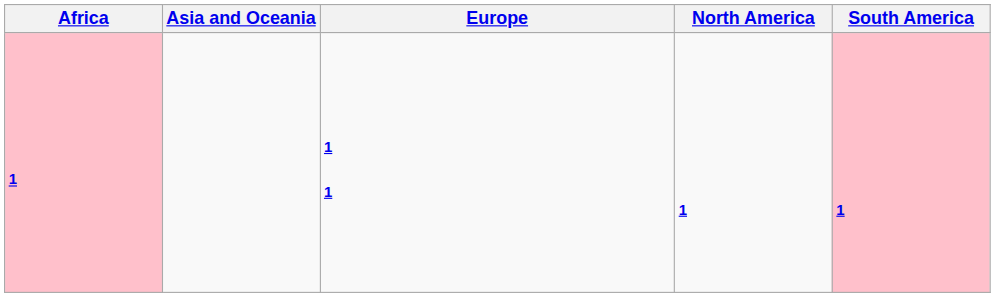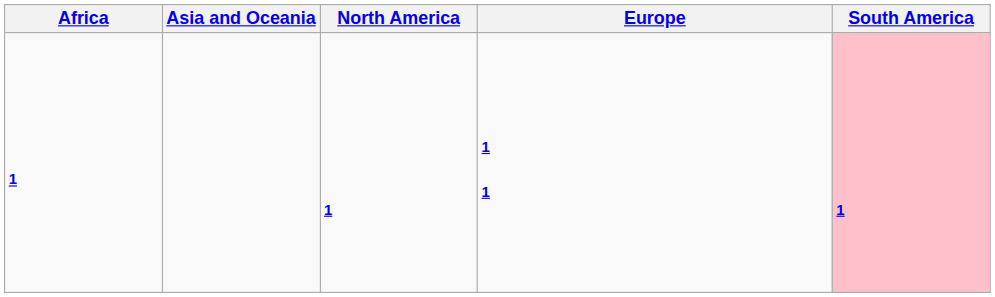columns swapped: (497, 18) <-> (753, 18)
(13, 179) pink background -> (13, 179) no background
